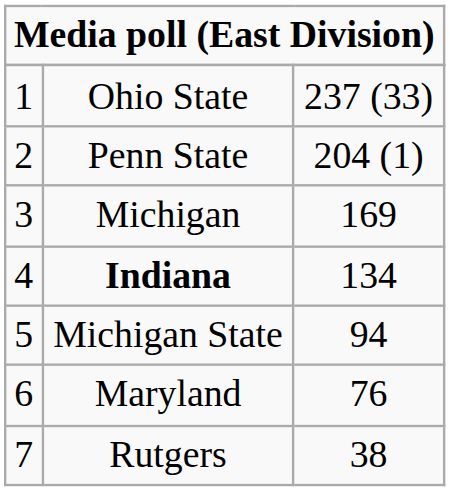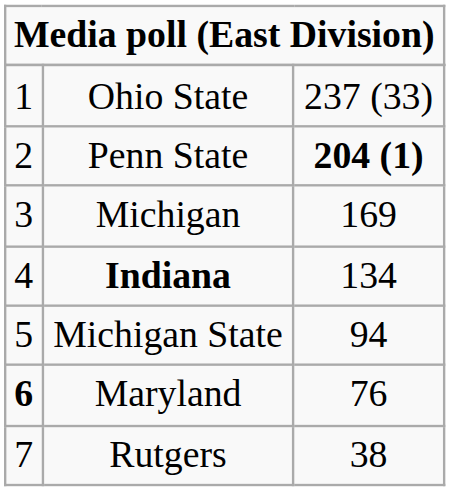(369, 154) normal -> (369, 154) bold
(24, 394) normal -> (24, 394) bold
